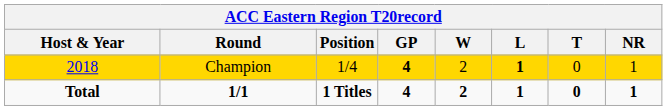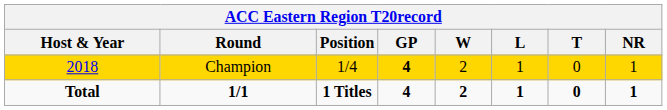(520, 67) bold -> (520, 67) normal
